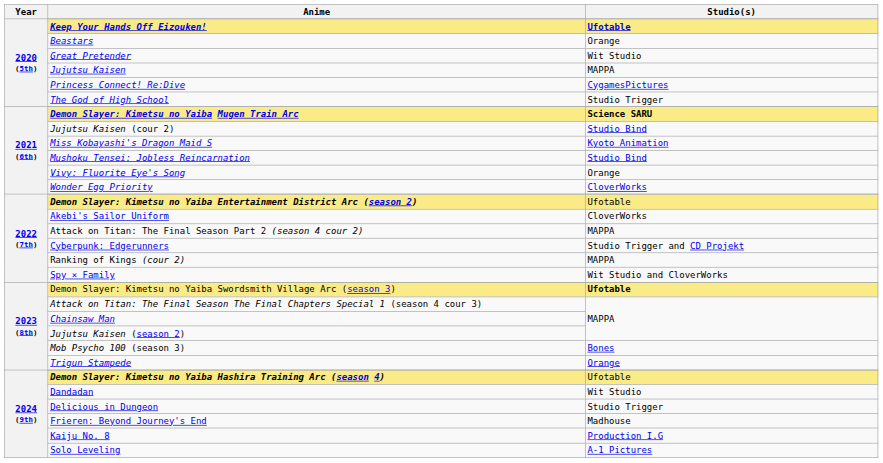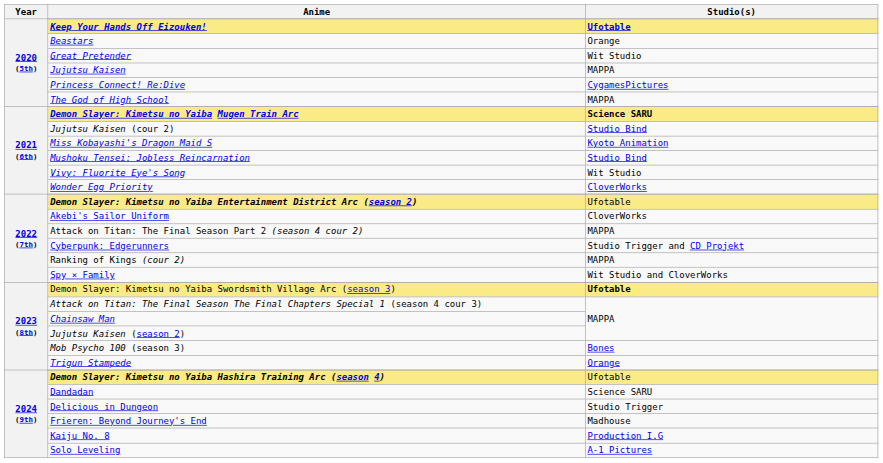(625, 99) Studio Trigger -> (601, 99) MAPPA
(604, 172) Orange -> (614, 172) Wit Studio
(614, 392) Wit Studio -> (620, 392) Science SARU
